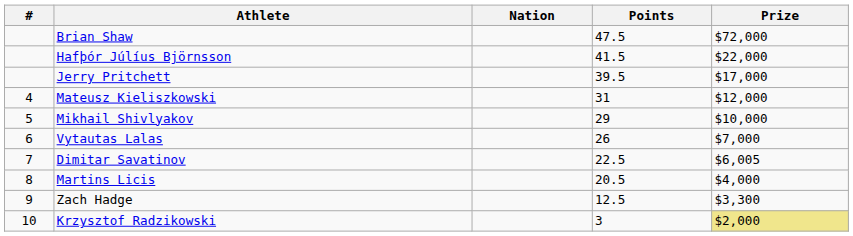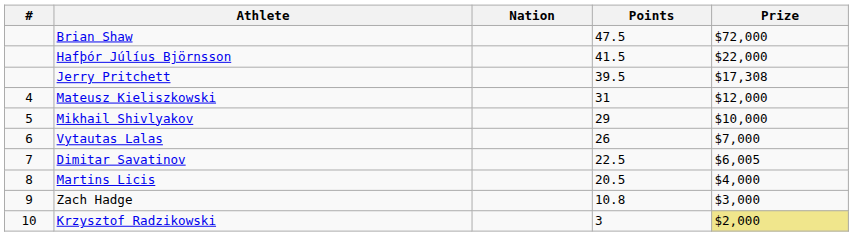(741, 77) $17,000 -> (741, 77) $17,308
(610, 200) 12.5 -> (610, 200) 10.8
(737, 200) $3,300 -> (737, 200) $3,000
